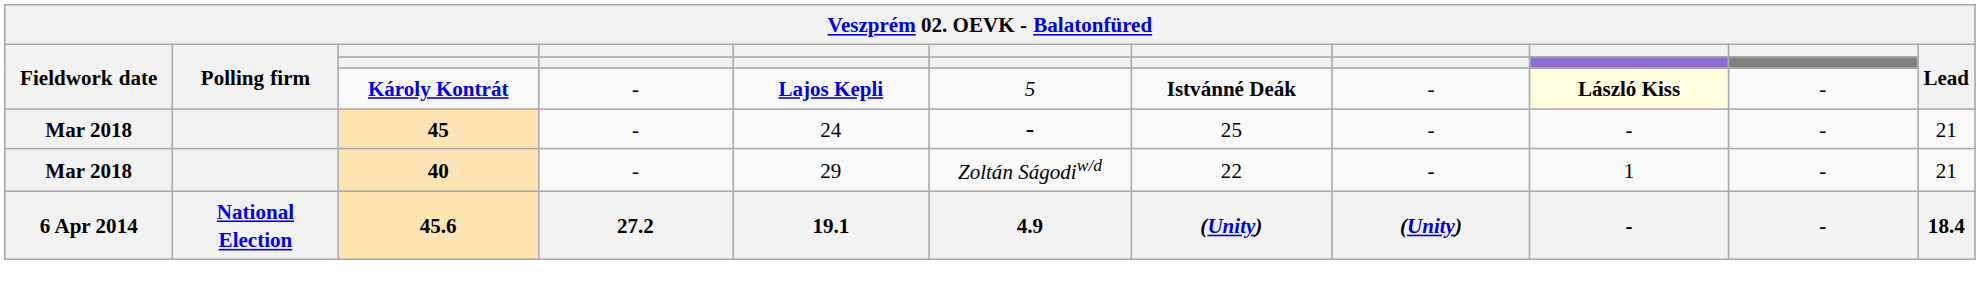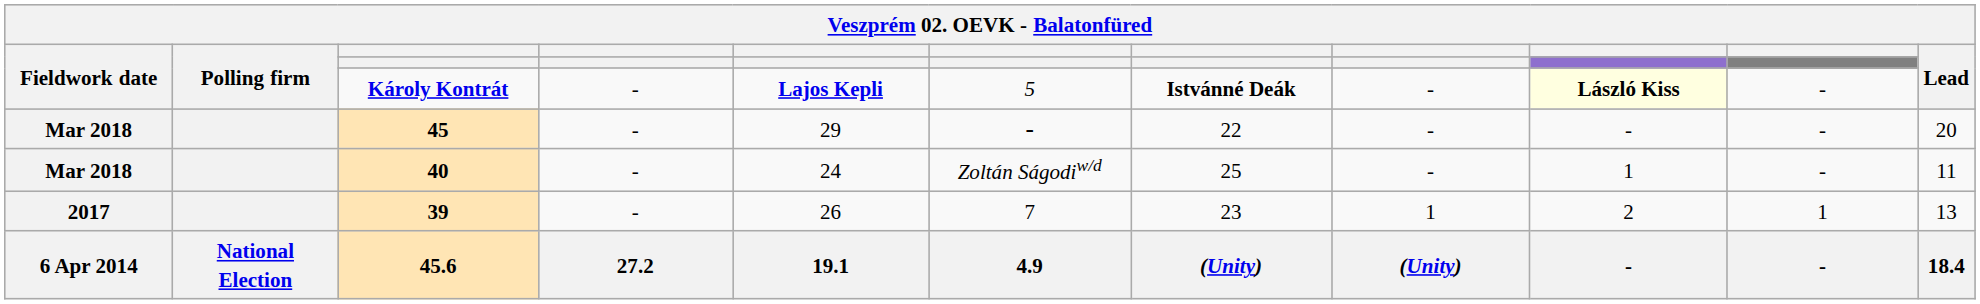(831, 129) 24 -> (831, 129) 29
(1231, 129) 25 -> (1231, 129) 22
(1946, 129) 21 -> (1946, 129) 20
(831, 170) 29 -> (831, 170) 24
(1231, 170) 22 -> (1231, 170) 25
(1946, 170) 21 -> (1946, 170) 11
+ row: (438, 212)
